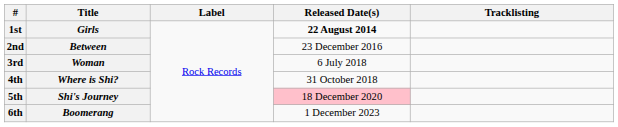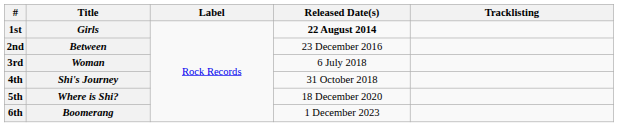(88, 79) Where is Shi? -> (88, 79) Shi's Journey
(88, 96) Shi's Journey -> (88, 96) Where is Shi?
(342, 96) pink background -> (342, 96) no background
